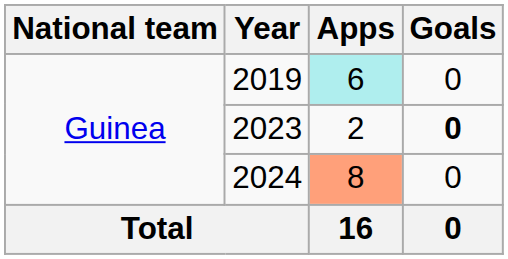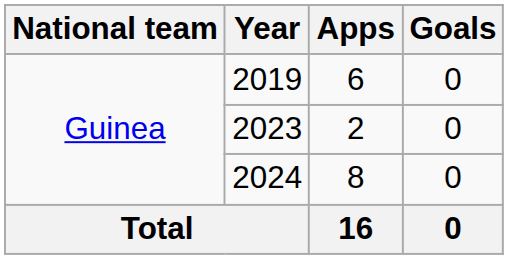(356, 79) paleturquoise background -> (356, 79) no background
(453, 128) bold -> (453, 128) normal
(356, 178) lightsalmon background -> (356, 178) no background
